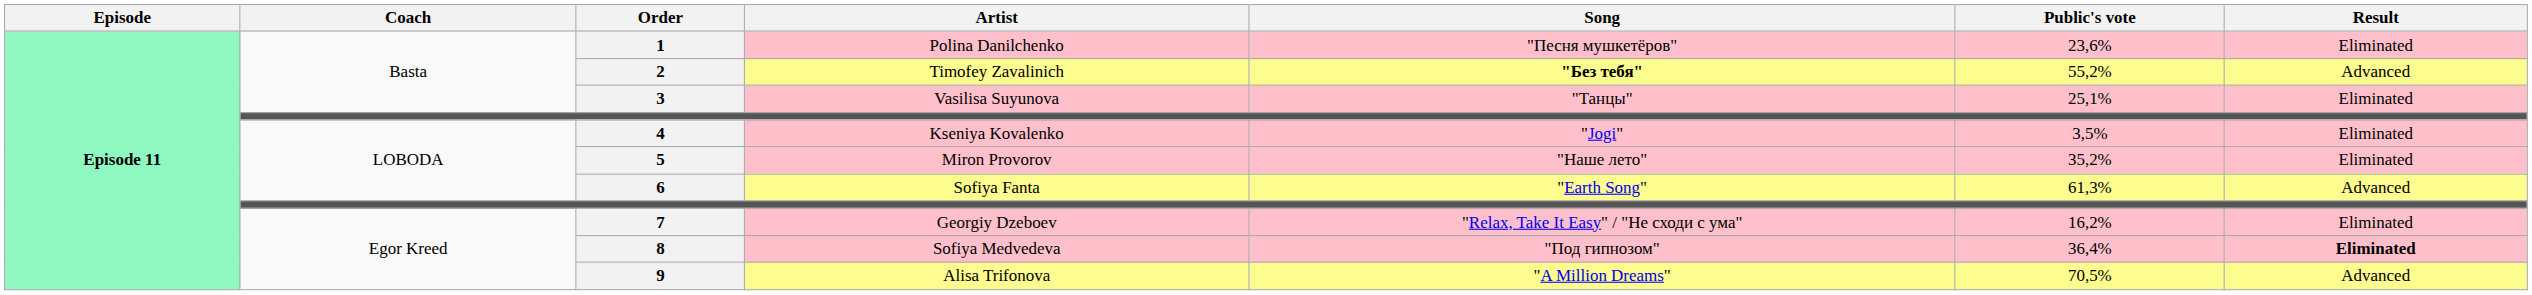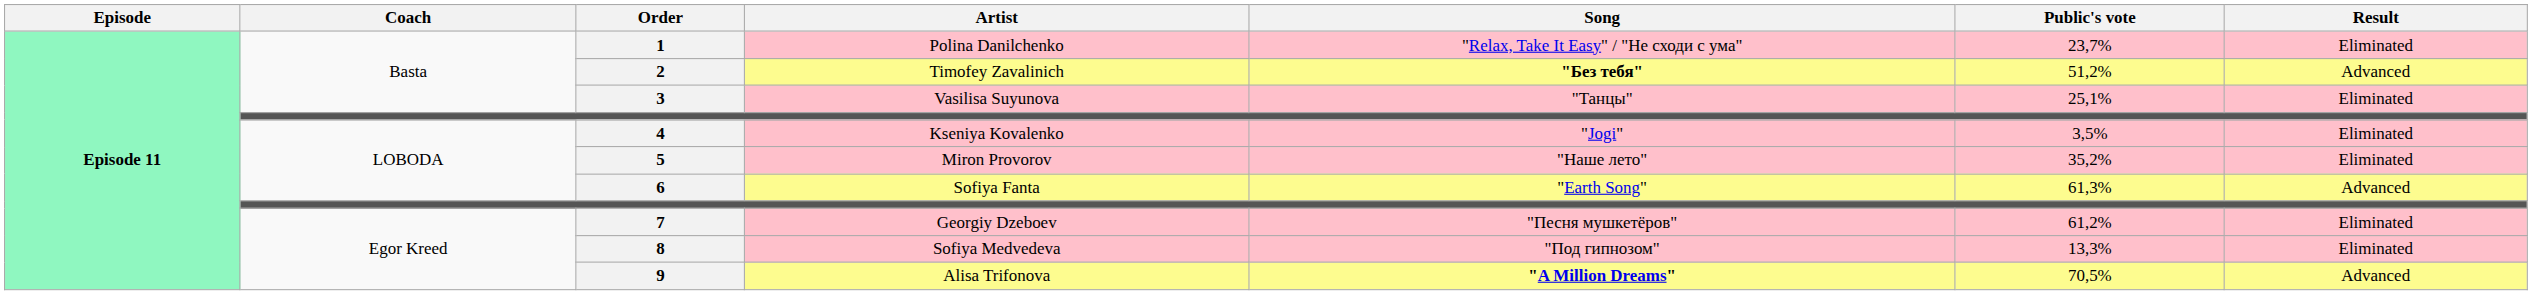(1602, 44) "Песня мушкетёров" -> (1602, 44) "Relax, Take It Easy" / "Не сходи с ума"
(2090, 44) 23,6% -> (2090, 44) 23,7%
(2090, 71) 55,2% -> (2090, 71) 51,2%
(1602, 221) "Relax, Take It Easy" / "Не сходи с ума" -> (1602, 221) "Песня мушкетёров"
(2090, 221) 16,2% -> (2090, 221) 61,2%
(2090, 248) 36,4% -> (2090, 248) 13,3%
(2376, 248) bold -> (2376, 248) normal
(1602, 275) normal -> (1602, 275) bold
